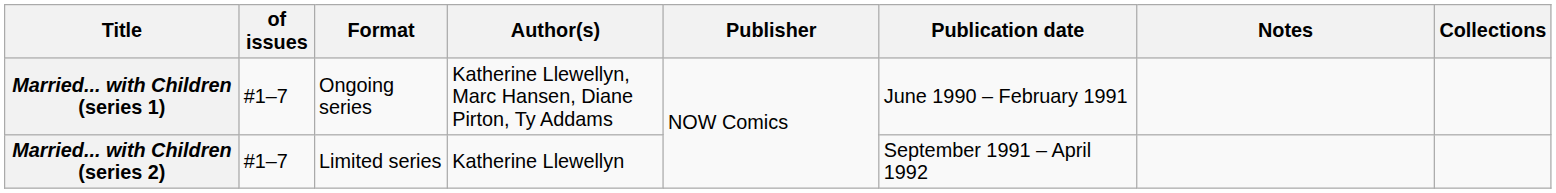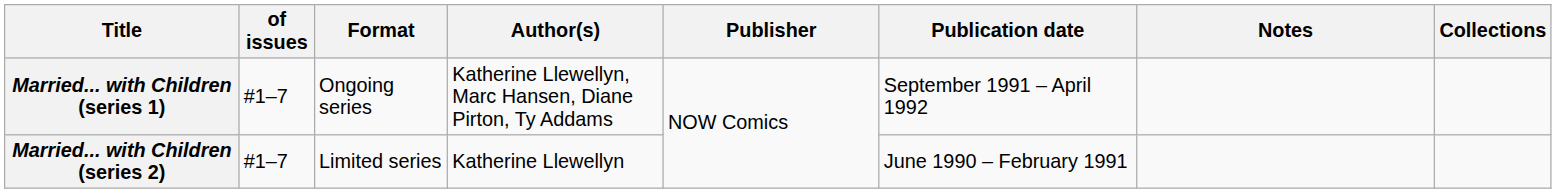(1006, 96) June 1990 – February 1991 -> (987, 96) September 1991 – April 1992
(987, 161) September 1991 – April 1992 -> (1006, 161) June 1990 – February 1991
